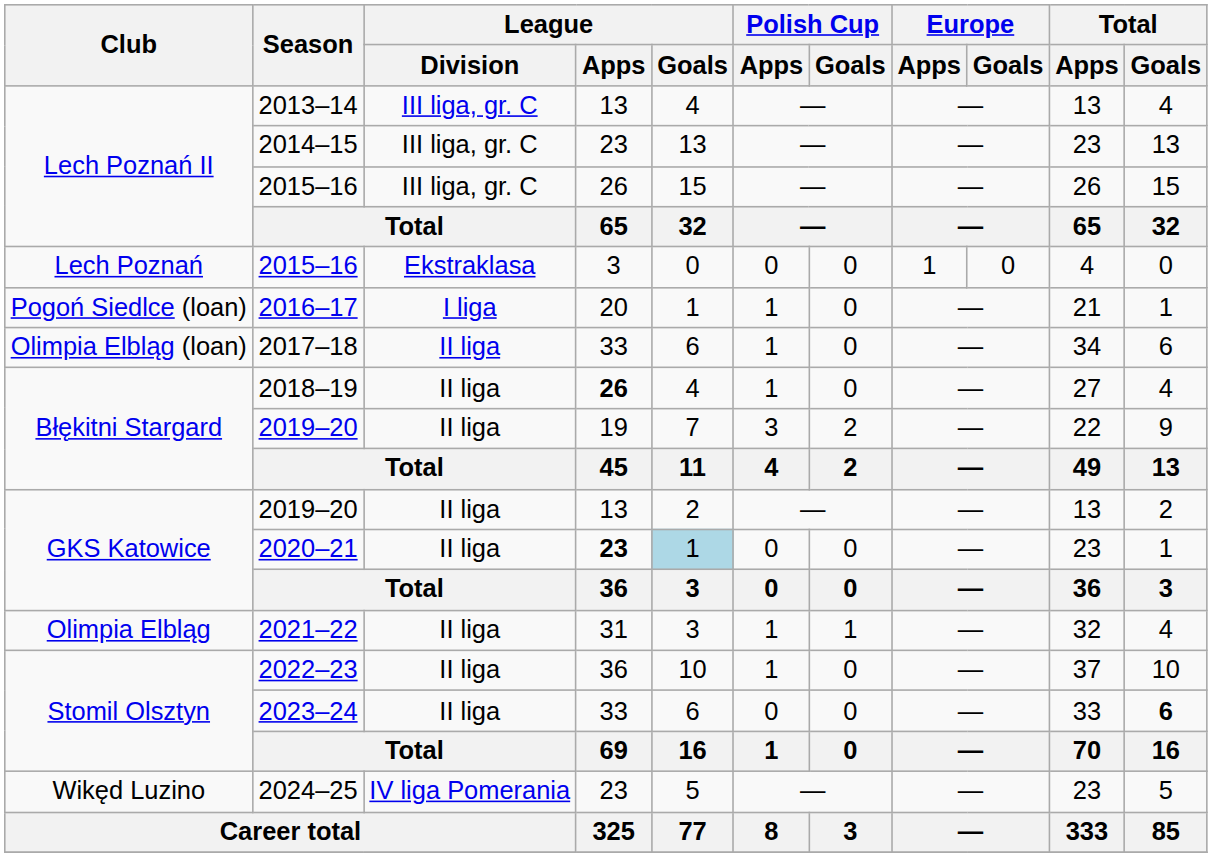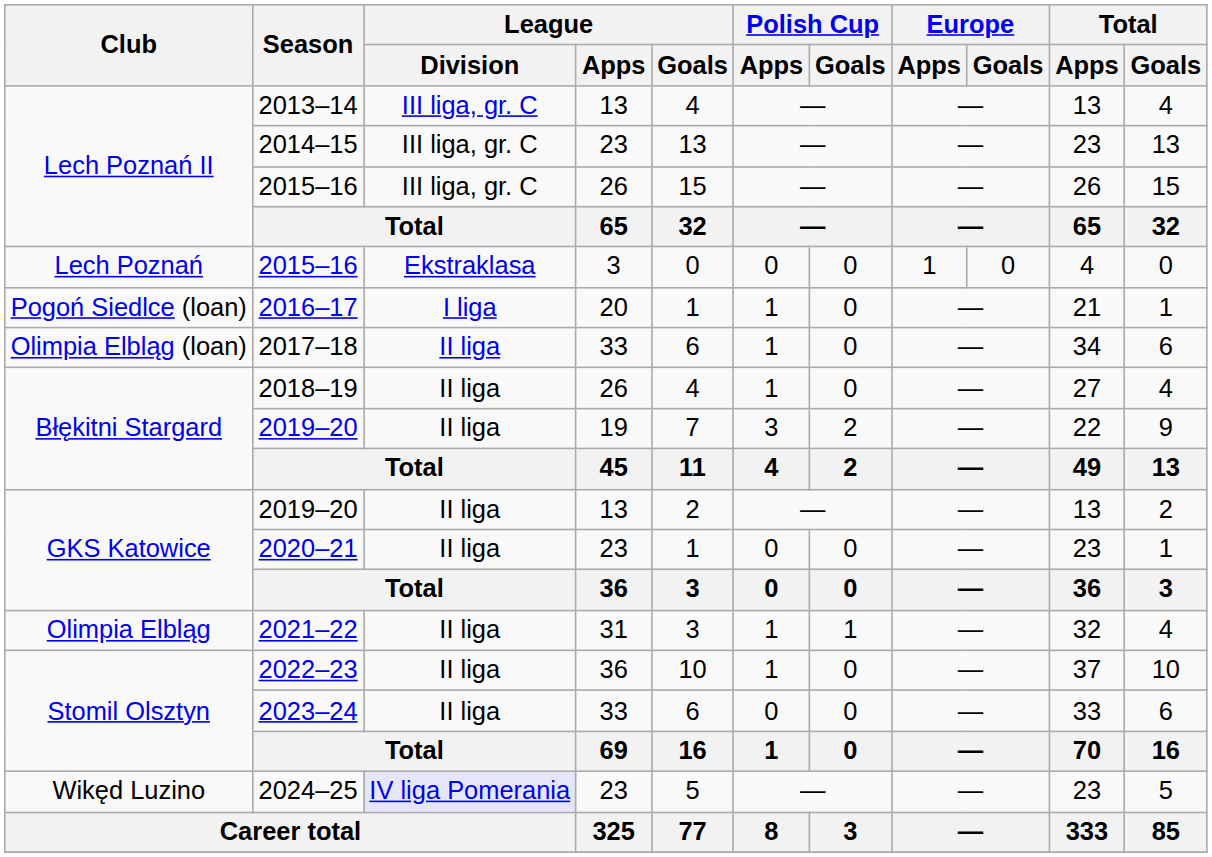(614, 387) bold -> (614, 387) normal
(614, 549) bold -> (614, 549) normal
(693, 549) lightblue background -> (693, 549) no background
(1166, 710) bold -> (1166, 710) normal
(470, 791) no background -> (470, 791) lavender background
